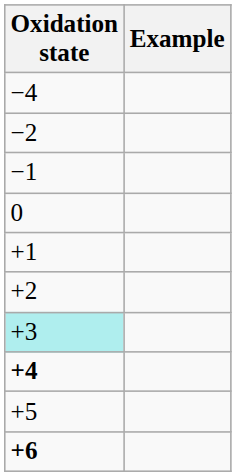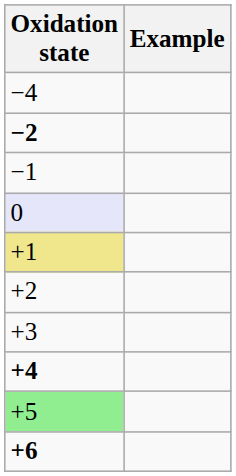(24, 132) normal -> (24, 132) bold
(17, 212) no background -> (17, 212) lavender background
(24, 251) no background -> (24, 251) khaki background
(24, 331) paleturquoise background -> (24, 331) no background
(24, 411) no background -> (24, 411) lightgreen background
